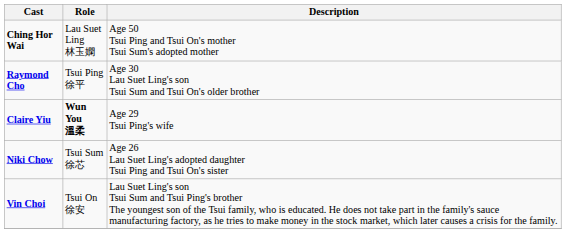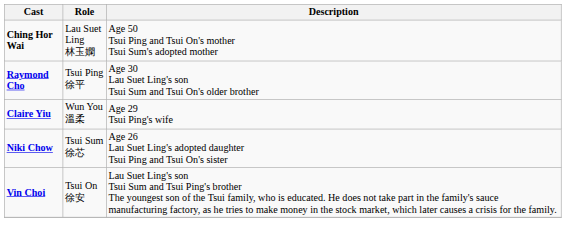(76, 119) bold -> (84, 113) normal
